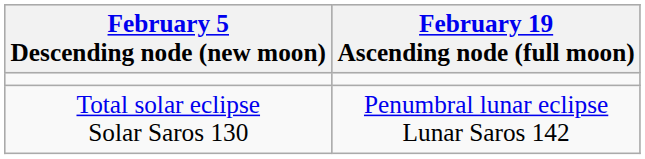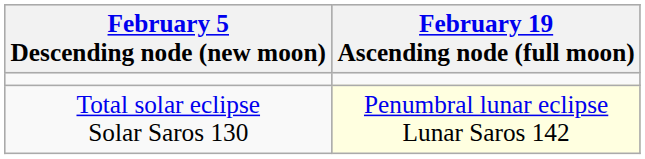(486, 118) no background -> (486, 118) lightyellow background
